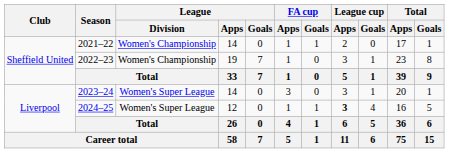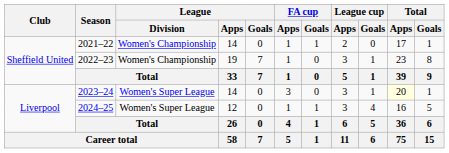(401, 92) no background -> (401, 92) lightyellow background
(345, 108) bold -> (345, 108) normal
